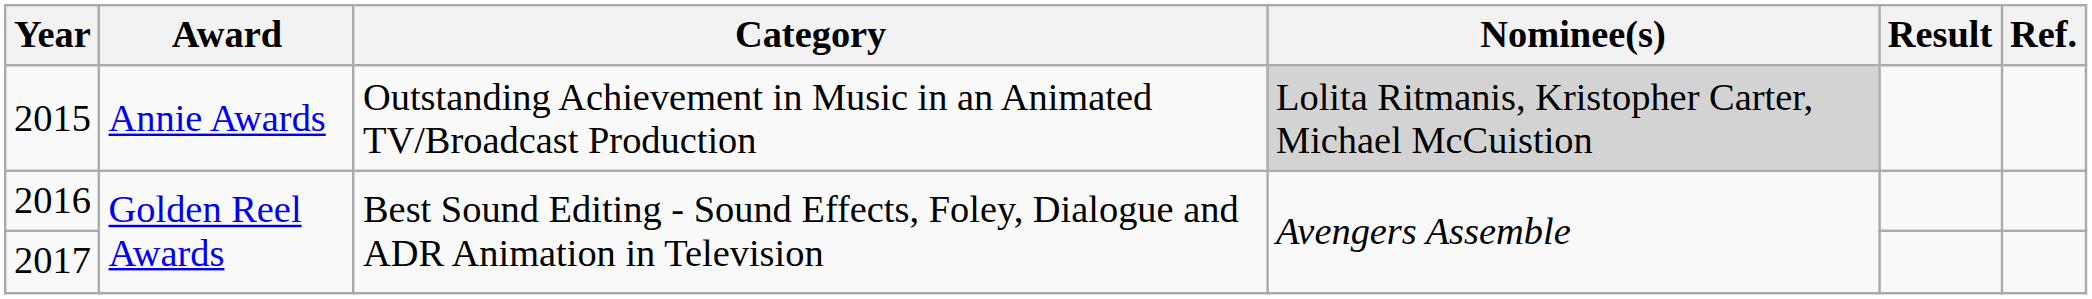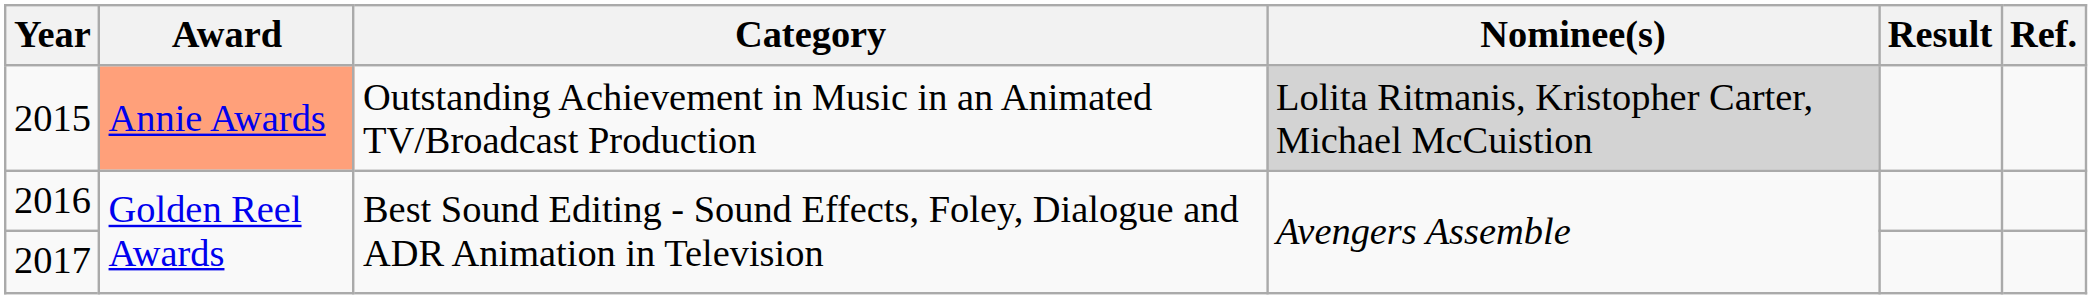(217, 117) no background -> (217, 117) lightsalmon background
